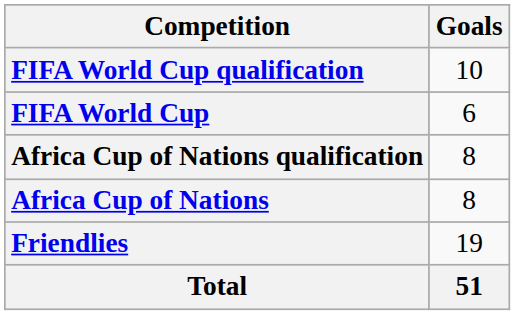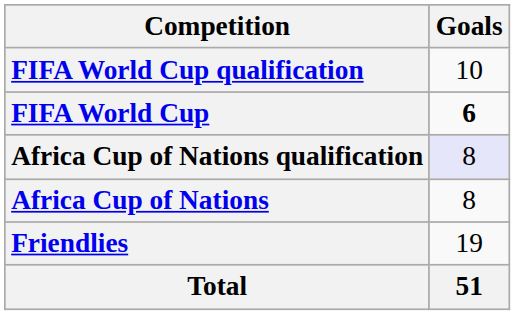(469, 112) normal -> (469, 112) bold
(469, 156) no background -> (469, 156) lavender background
